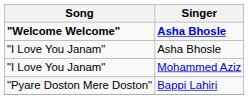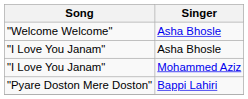(64, 31) bold -> (60, 31) normal
(192, 31) bold -> (189, 31) normal
